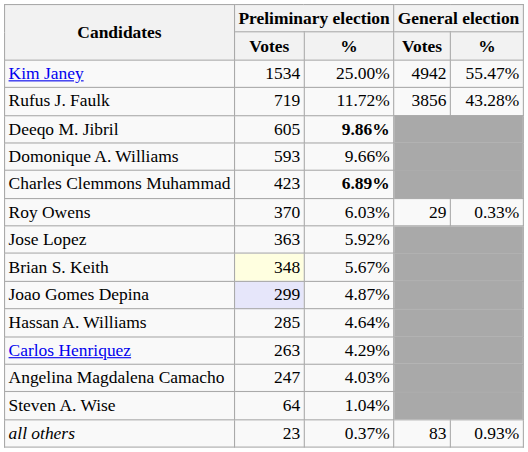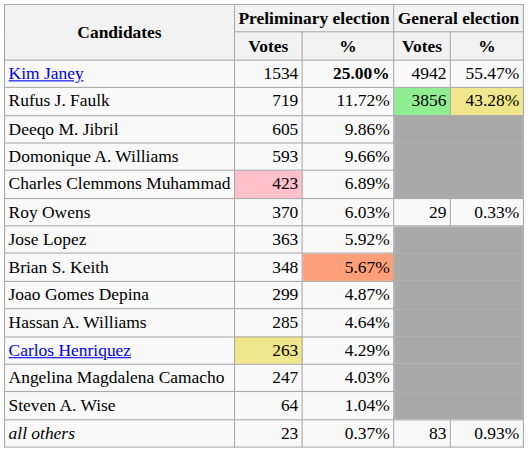(363, 73) normal -> (361, 73) bold
(429, 101) no background -> (429, 101) lightgreen background
(492, 101) no background -> (492, 101) khaki background
(366, 128) bold -> (367, 128) normal
(287, 184) no background -> (285, 184) pink background
(366, 184) bold -> (367, 184) normal
(287, 267) lightyellow background -> (285, 267) no background
(367, 267) no background -> (367, 267) lightsalmon background
(287, 294) lavender background -> (285, 294) no background
(287, 350) no background -> (285, 350) khaki background
